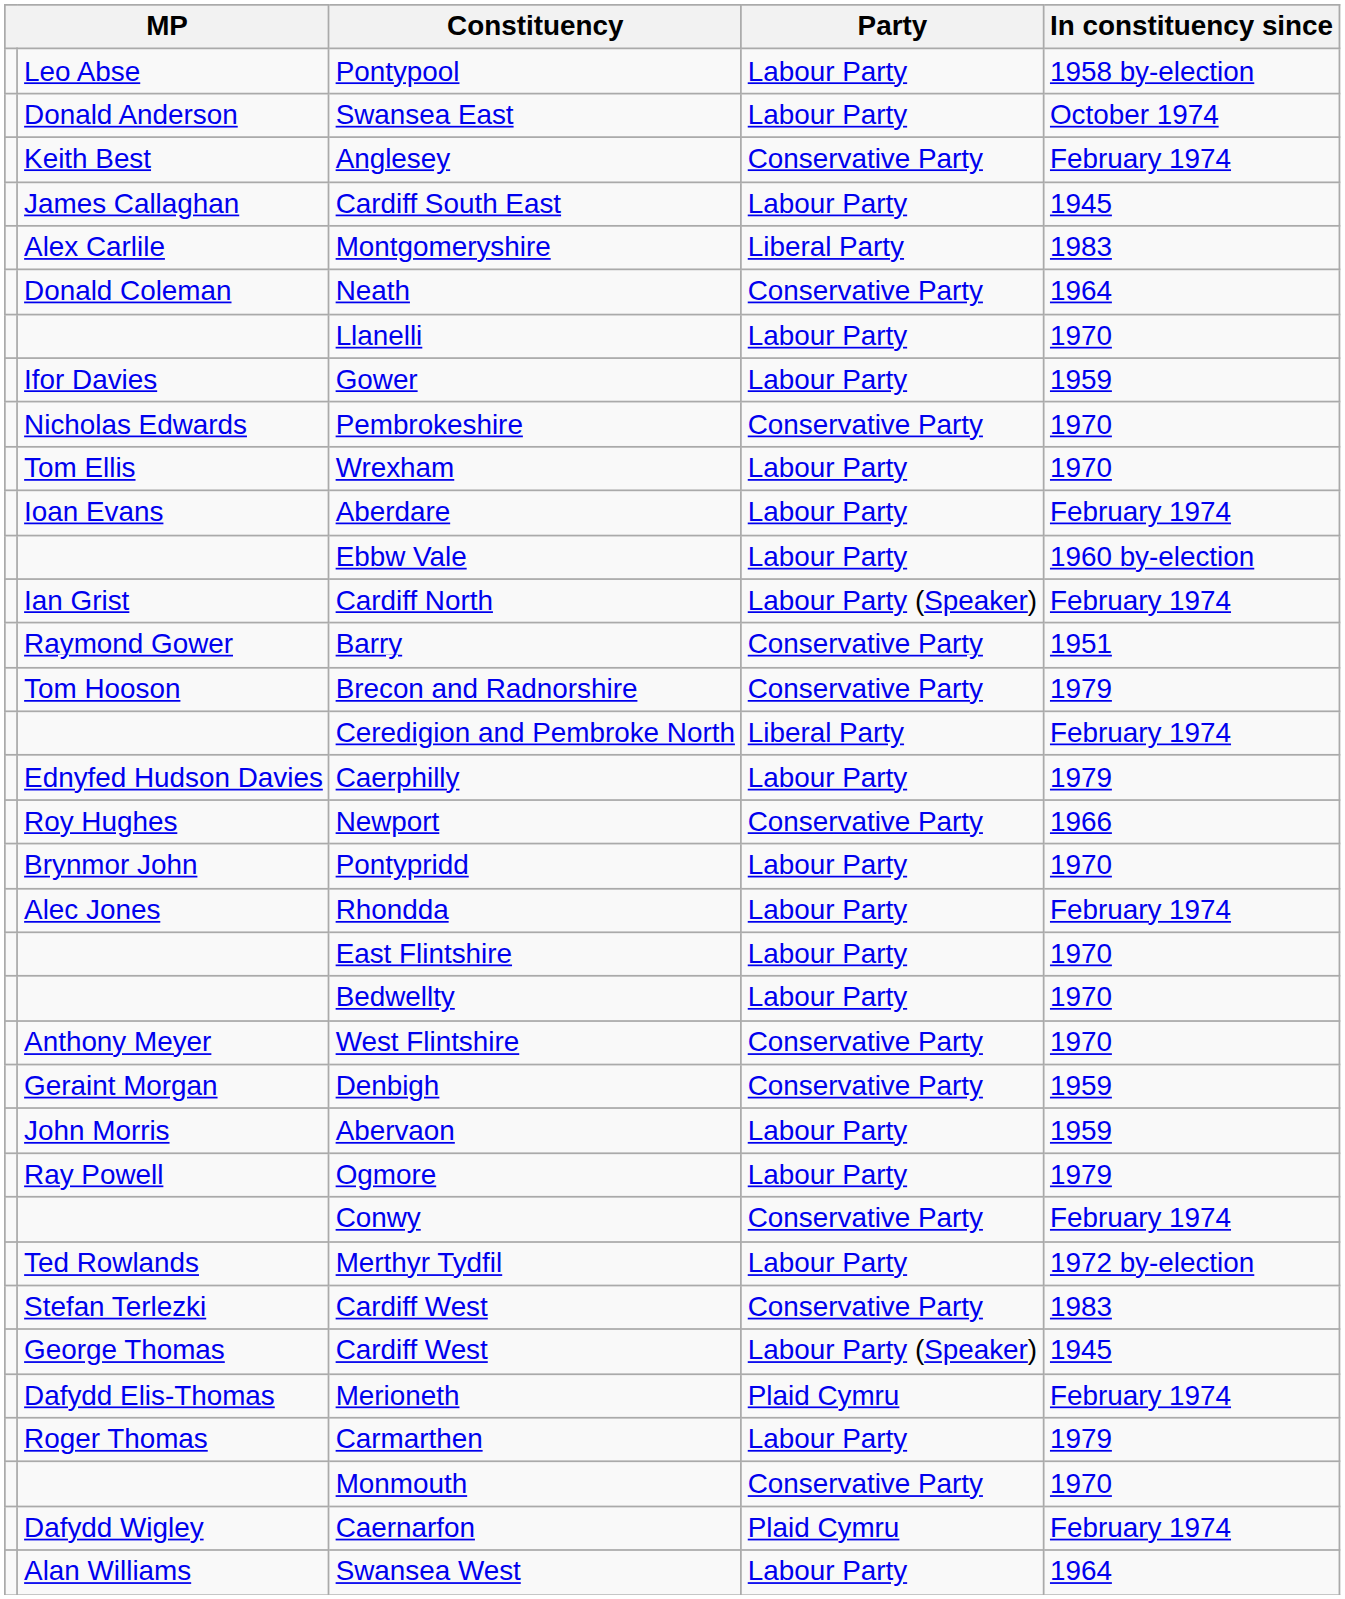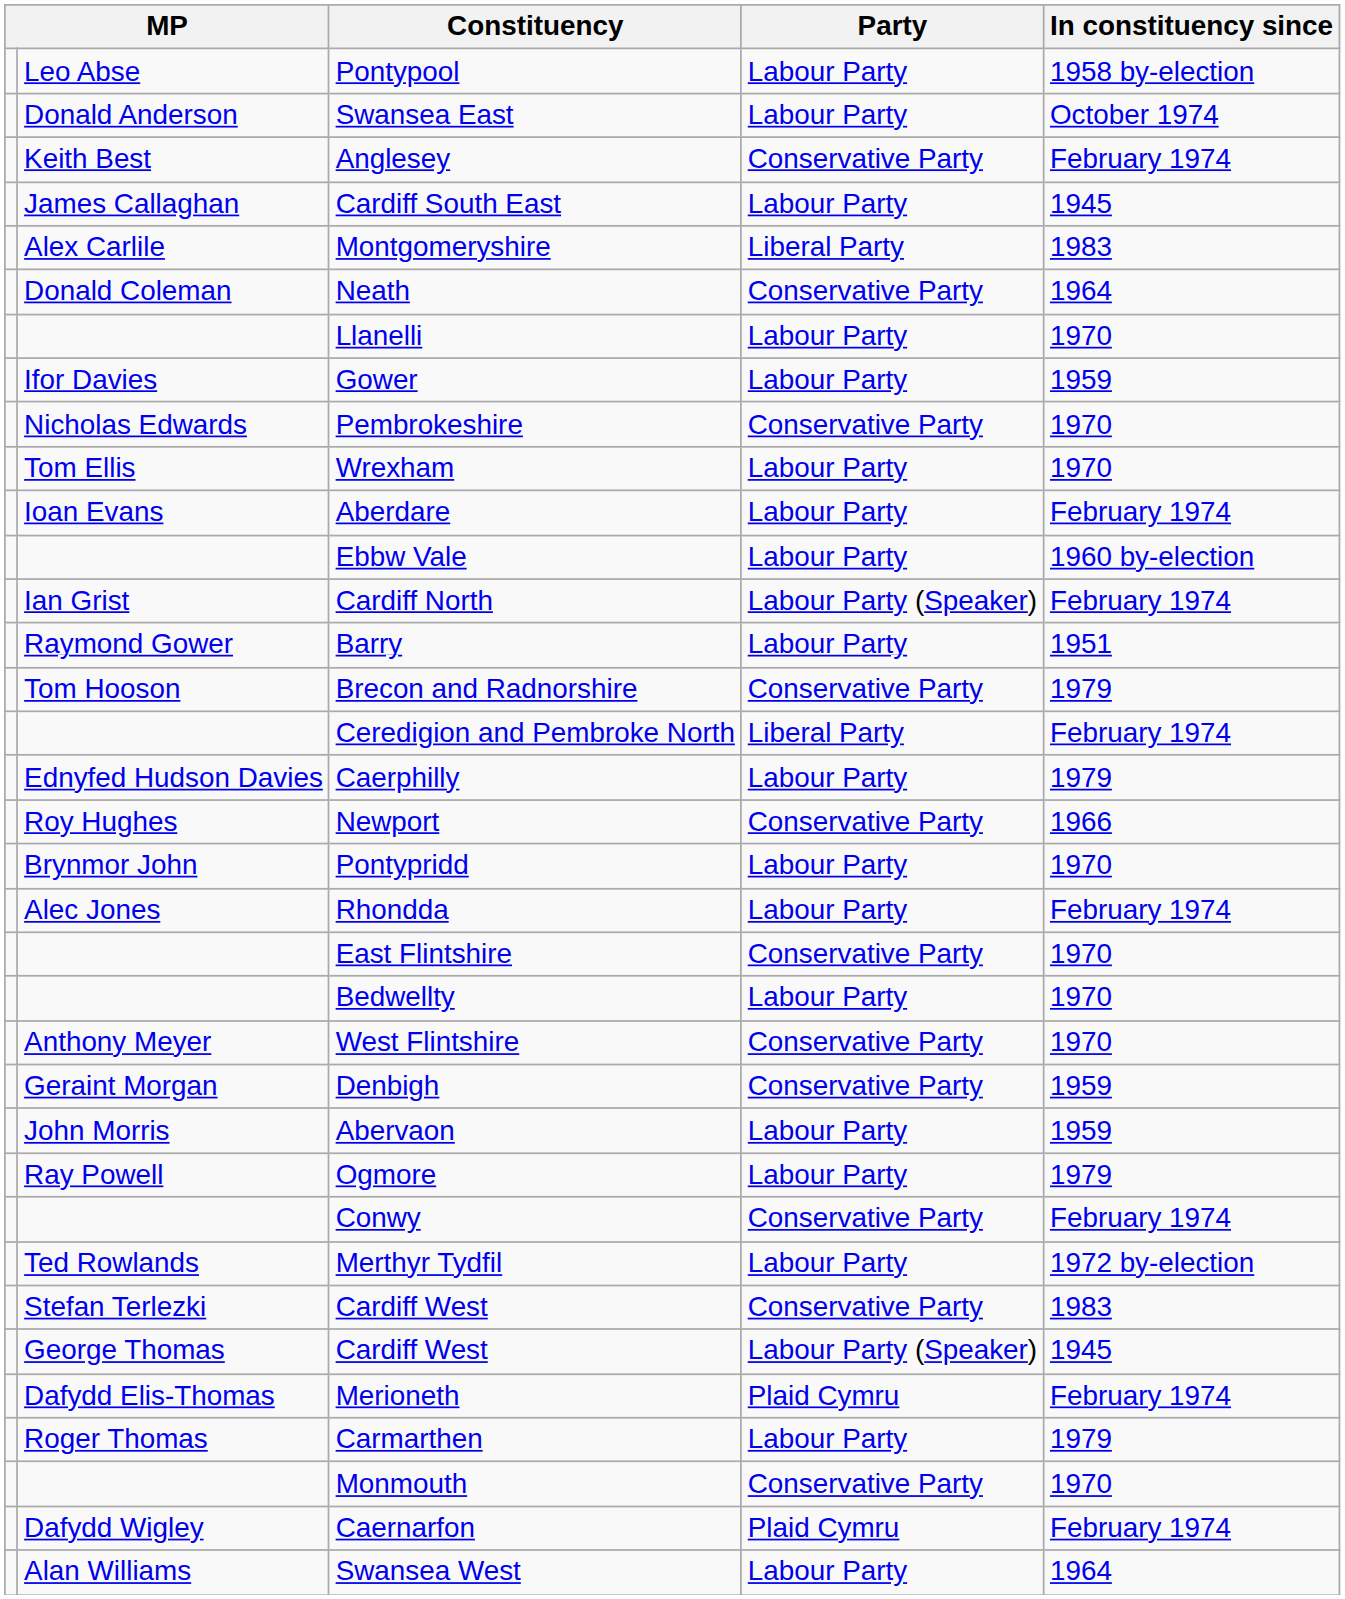(865, 644) Conservative Party -> (827, 644) Labour Party
(827, 953) Labour Party -> (865, 953) Conservative Party
